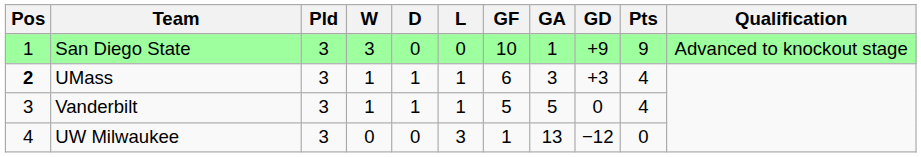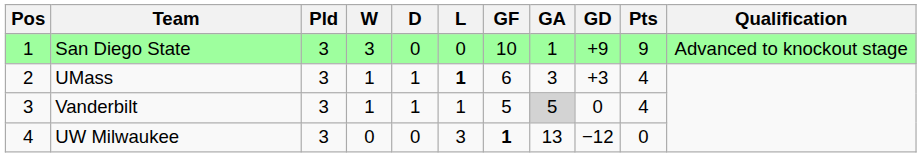(28, 78) bold -> (28, 78) normal
(461, 78) normal -> (461, 78) bold
(552, 107) no background -> (552, 107) lightgrey background
(506, 136) normal -> (506, 136) bold
